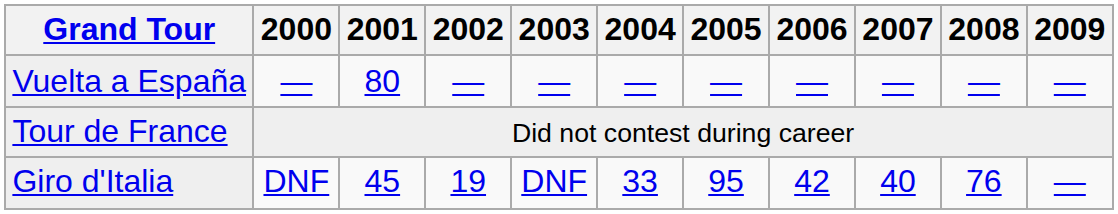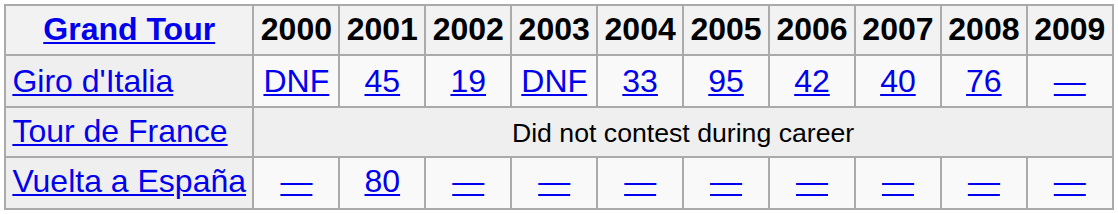rows swapped: (93, 182) <-> (129, 80)
